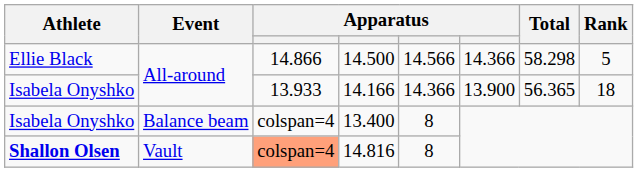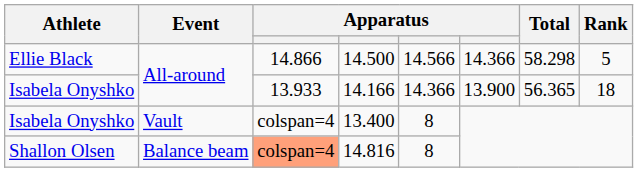(196, 121) Balance beam -> (163, 121) Vault
(64, 152) bold -> (62, 152) normal
(163, 152) Vault -> (196, 152) Balance beam
